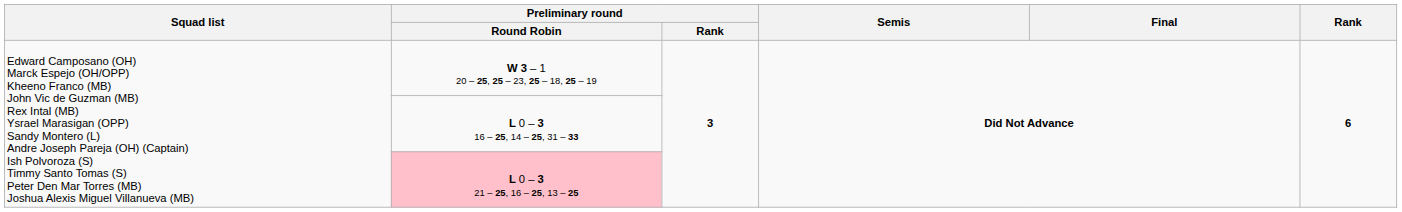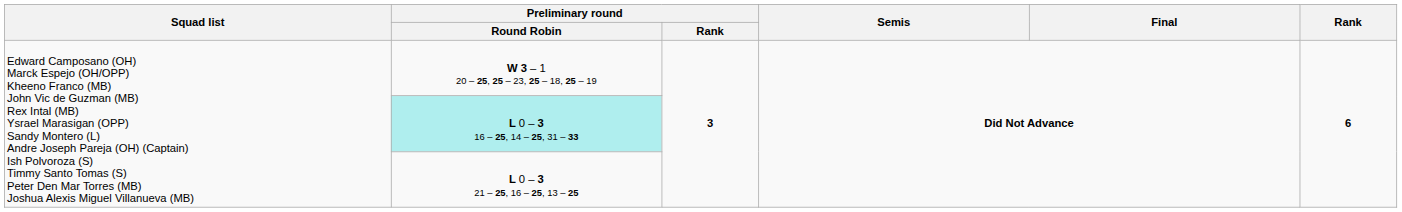(526, 130) no background -> (526, 130) paleturquoise background
(526, 186) pink background -> (526, 186) no background
